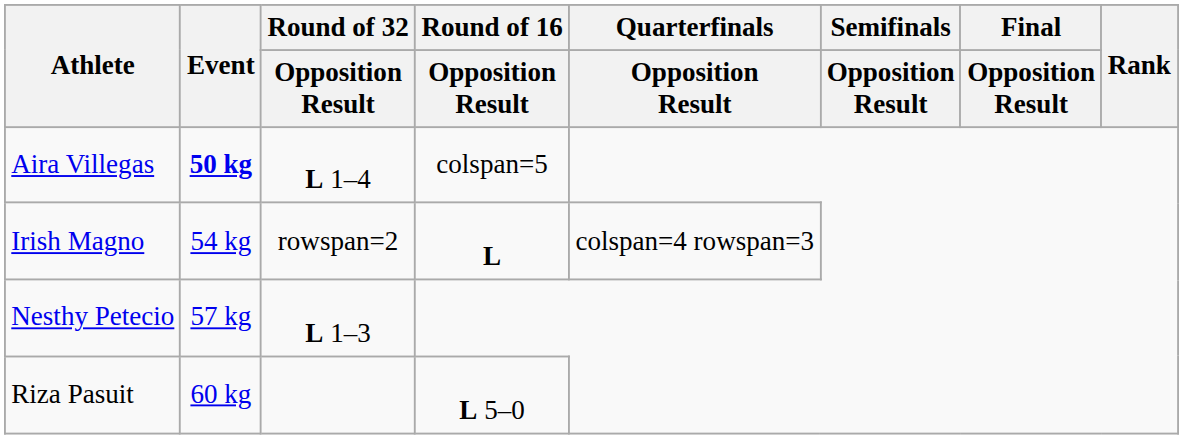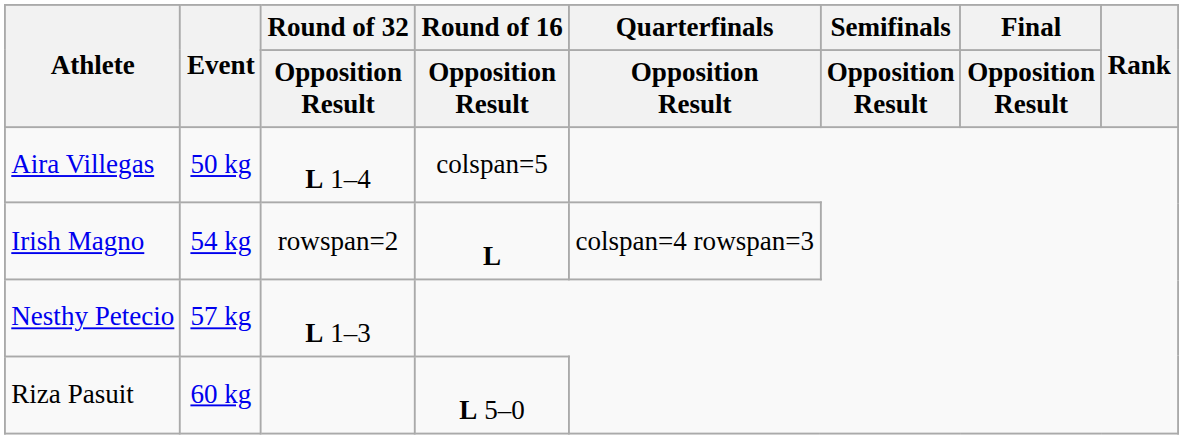(221, 164) bold -> (221, 164) normal
